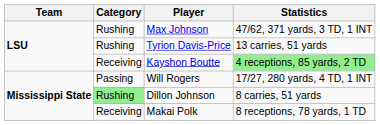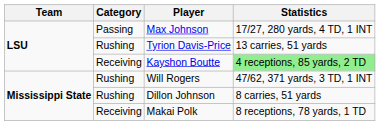(115, 29) Rushing -> (115, 29) Passing
(304, 29) 47/62, 371 yards, 3 TD, 1 INT -> (304, 29) 17/27, 280 yards, 4 TD, 1 INT
(115, 79) Passing -> (115, 79) Rushing
(304, 79) 17/27, 280 yards, 4 TD, 1 INT -> (304, 79) 47/62, 371 yards, 3 TD, 1 INT
(115, 95) lightgreen background -> (115, 95) no background
